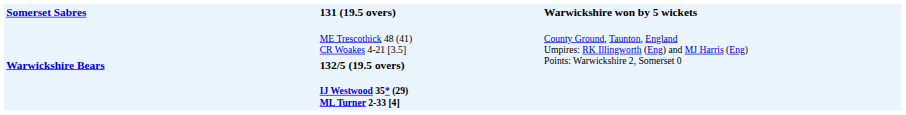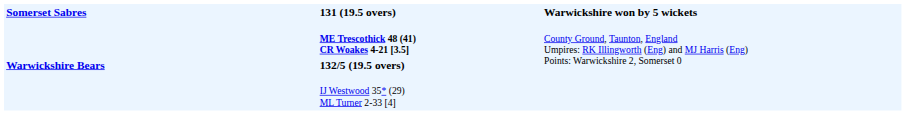(366, 44) normal -> (368, 44) bold
(364, 97) bold -> (362, 97) normal
